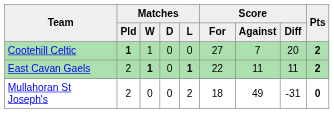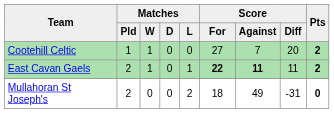(128, 50) bold -> (128, 50) normal
(150, 69) bold -> (150, 69) normal
(190, 69) bold -> (190, 69) normal
(217, 69) normal -> (217, 69) bold
(258, 69) normal -> (258, 69) bold
